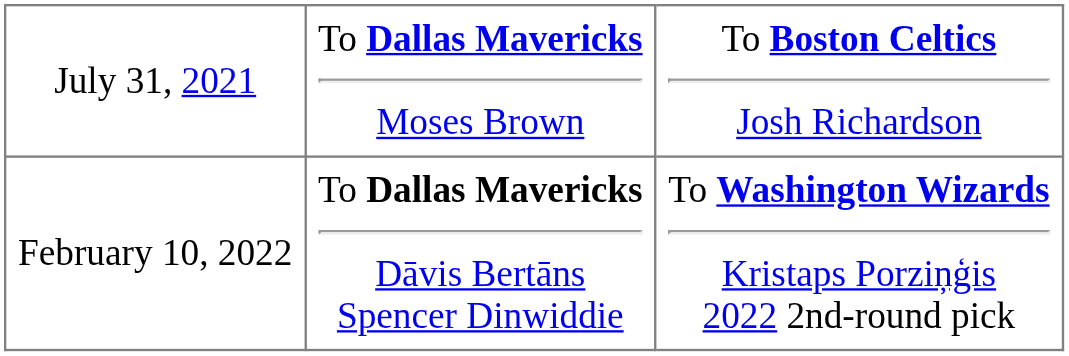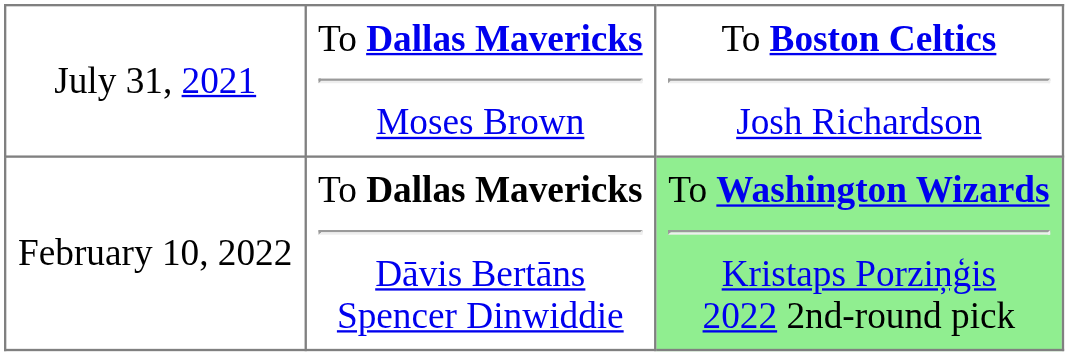(859, 252) no background -> (859, 252) lightgreen background
